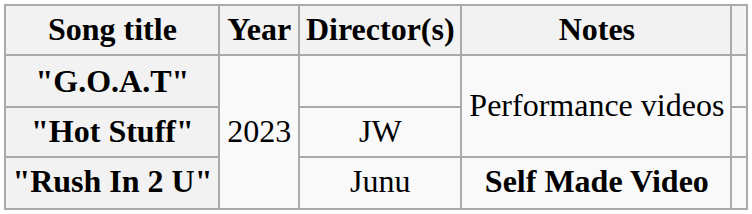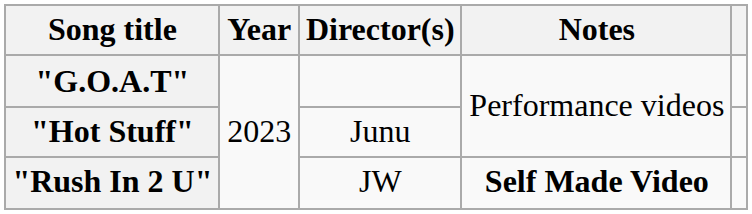(380, 131) JW -> (380, 131) Junu
(380, 182) Junu -> (380, 182) JW
